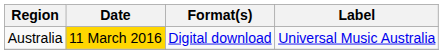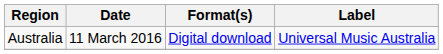(115, 37) gold background -> (115, 37) no background
